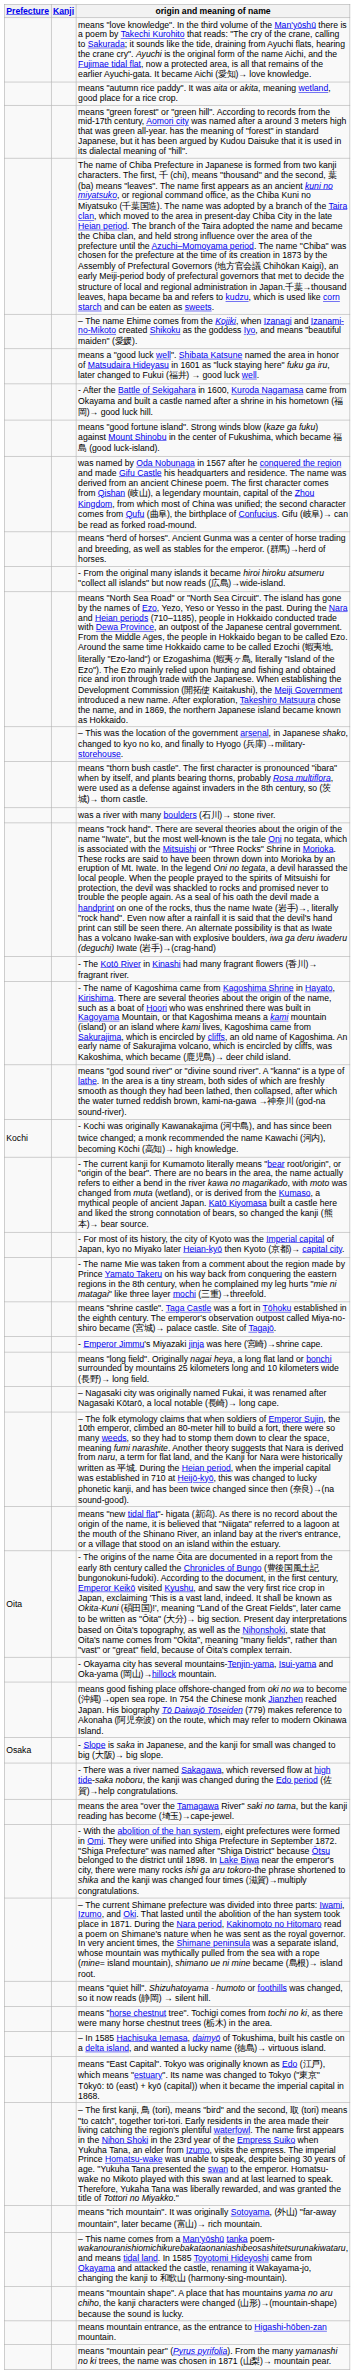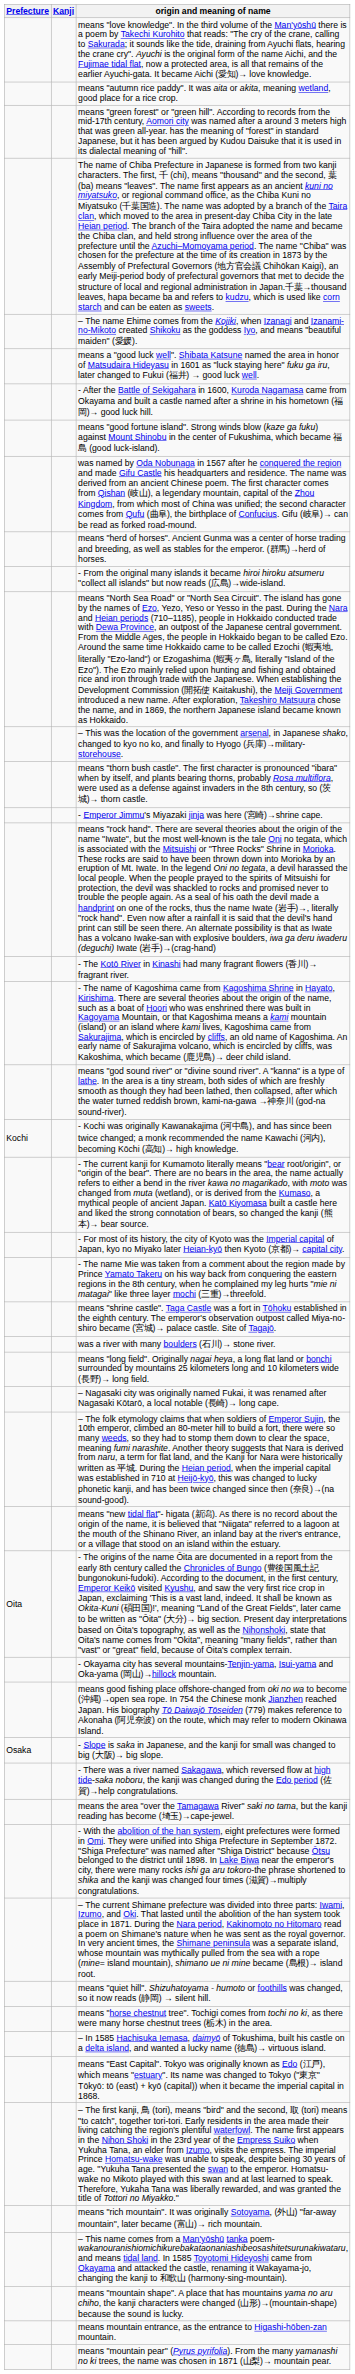rows swapped: (177, 815) <-> (200, 1344)
